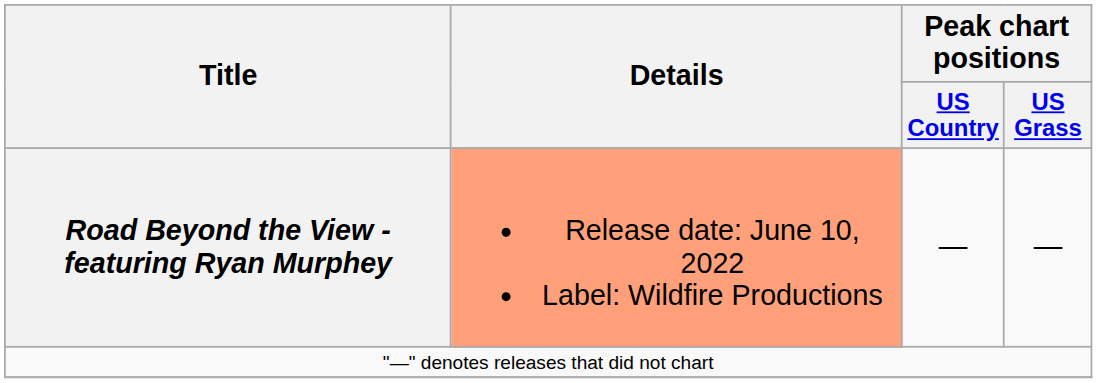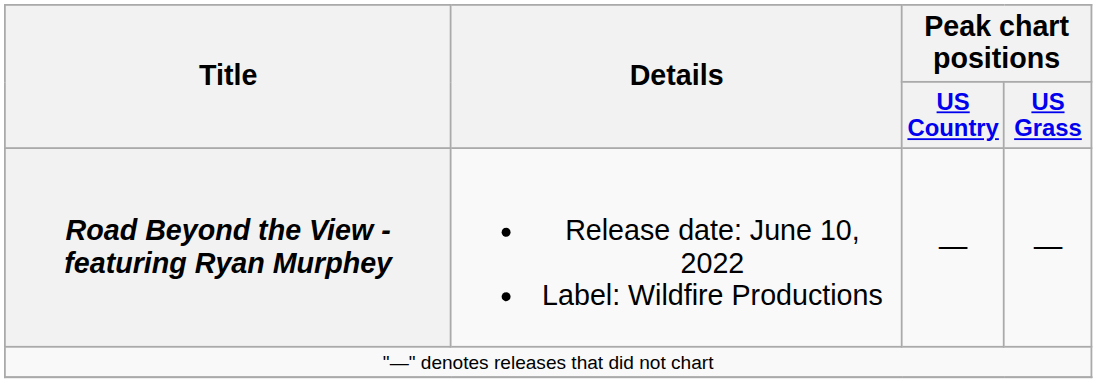(677, 263) lightsalmon background -> (677, 263) no background
